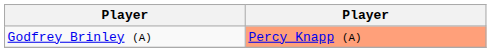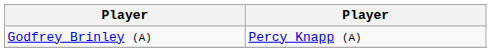(305, 37) lightsalmon background -> (305, 37) no background
